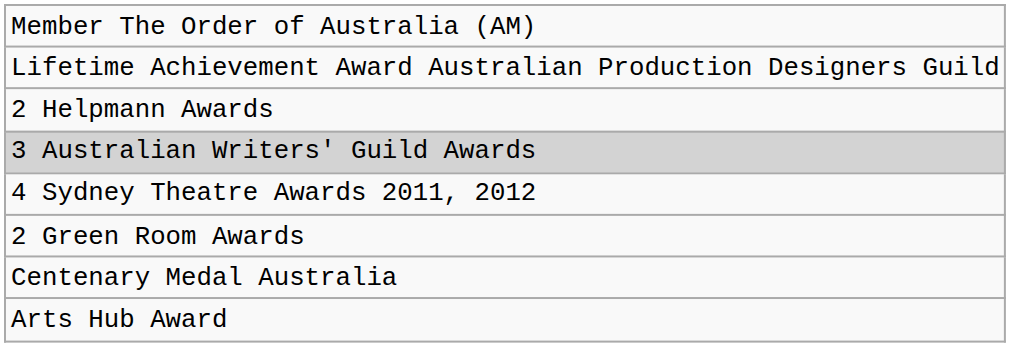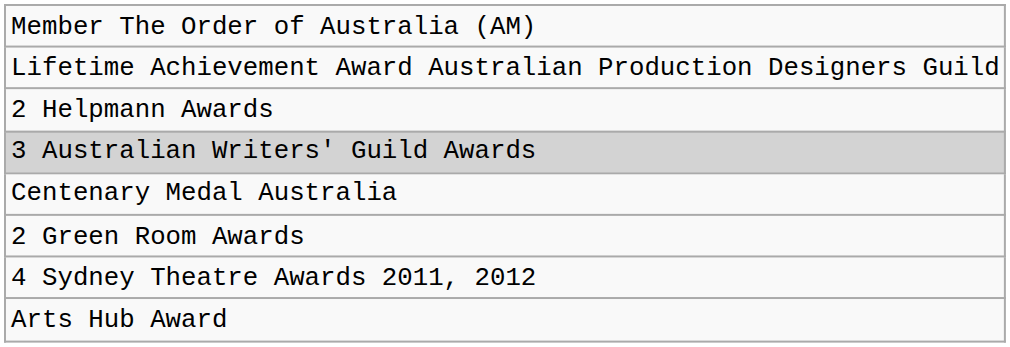(274, 194) 4 Sydney Theatre Awards 2011, 2012 -> (204, 194) Centenary Medal Australia
(204, 278) Centenary Medal Australia -> (274, 278) 4 Sydney Theatre Awards 2011, 2012
